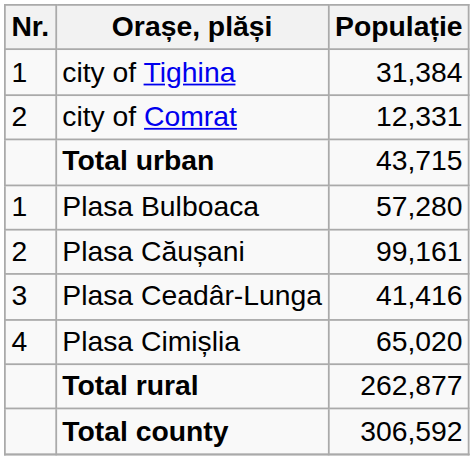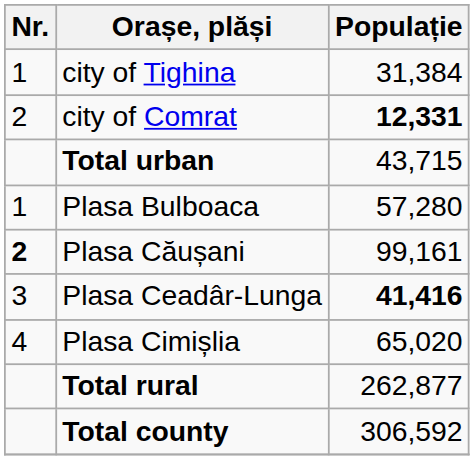(419, 116) normal -> (419, 116) bold
(19, 251) normal -> (19, 251) bold
(419, 296) normal -> (419, 296) bold
